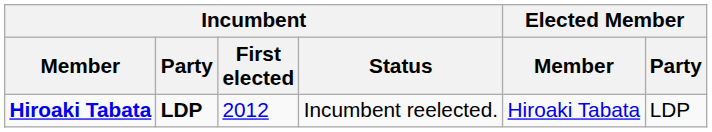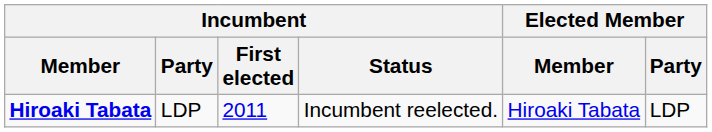(182, 110) bold -> (181, 110) normal
(246, 110) 2012 -> (245, 110) 2011
